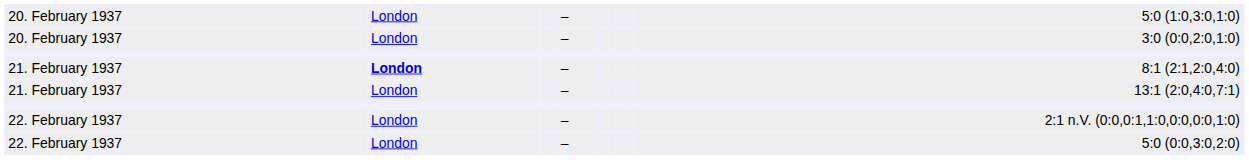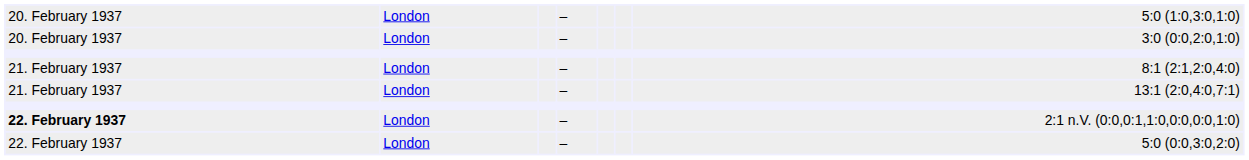(396, 68) bold -> (407, 68) normal
(65, 120) normal -> (67, 120) bold
